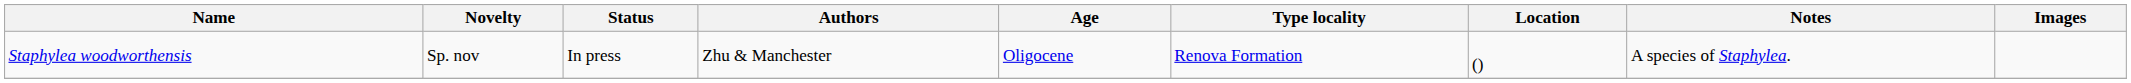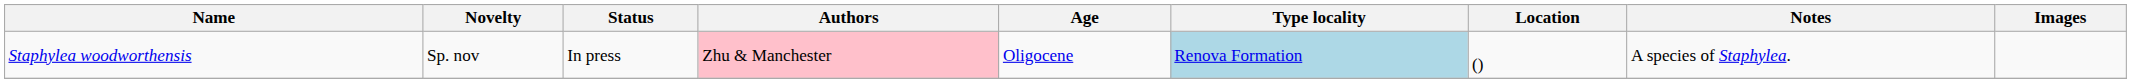(767, 54) no background -> (767, 54) pink background
(1238, 54) no background -> (1238, 54) lightblue background
